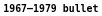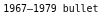(51, 9) bold -> (51, 9) normal
